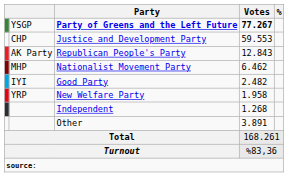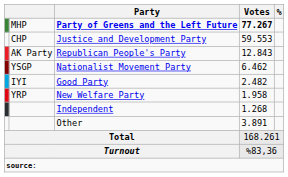(21, 25) YSGP -> (19, 25) MHP
(19, 67) MHP -> (21, 67) YSGP
